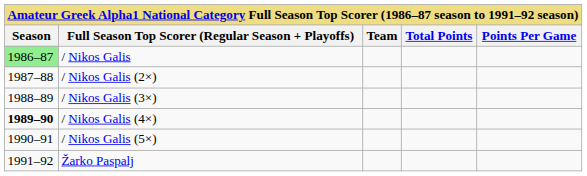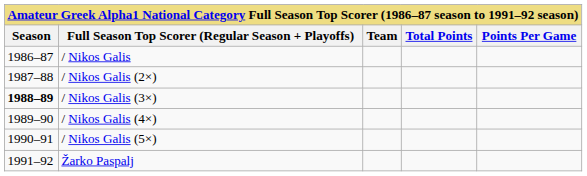(30, 56) lightgreen background -> (30, 56) no background
(30, 98) normal -> (30, 98) bold
(30, 118) bold -> (30, 118) normal
